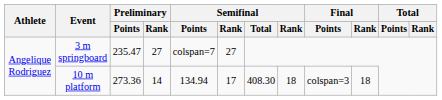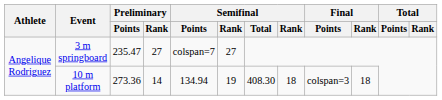(231, 81) 17 -> (231, 81) 19
